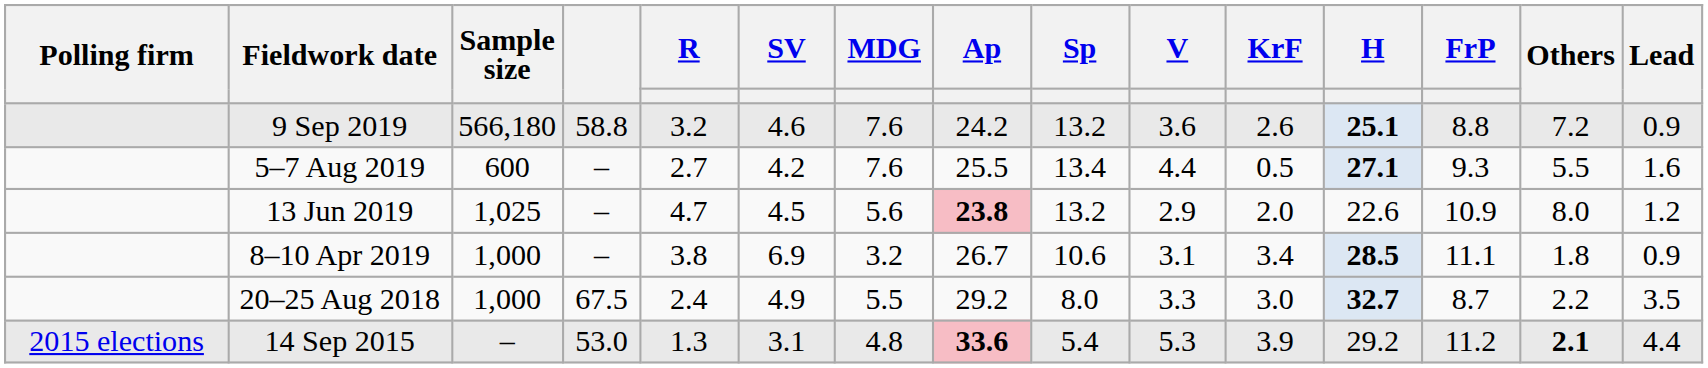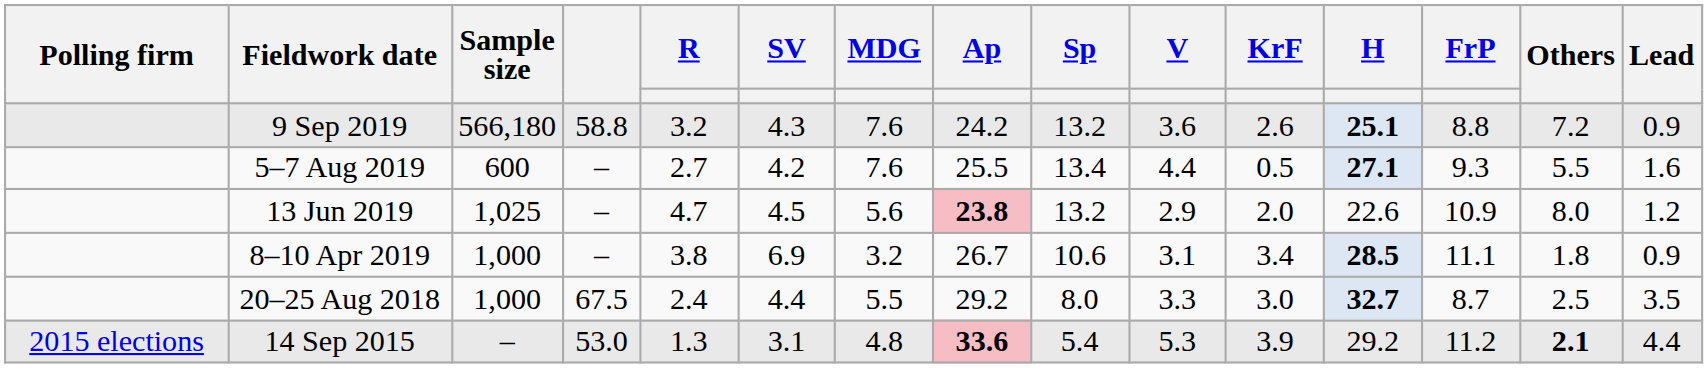(787, 125) 4.6 -> (787, 125) 4.3
(787, 298) 4.9 -> (787, 298) 4.4
(1571, 298) 2.2 -> (1571, 298) 2.5
